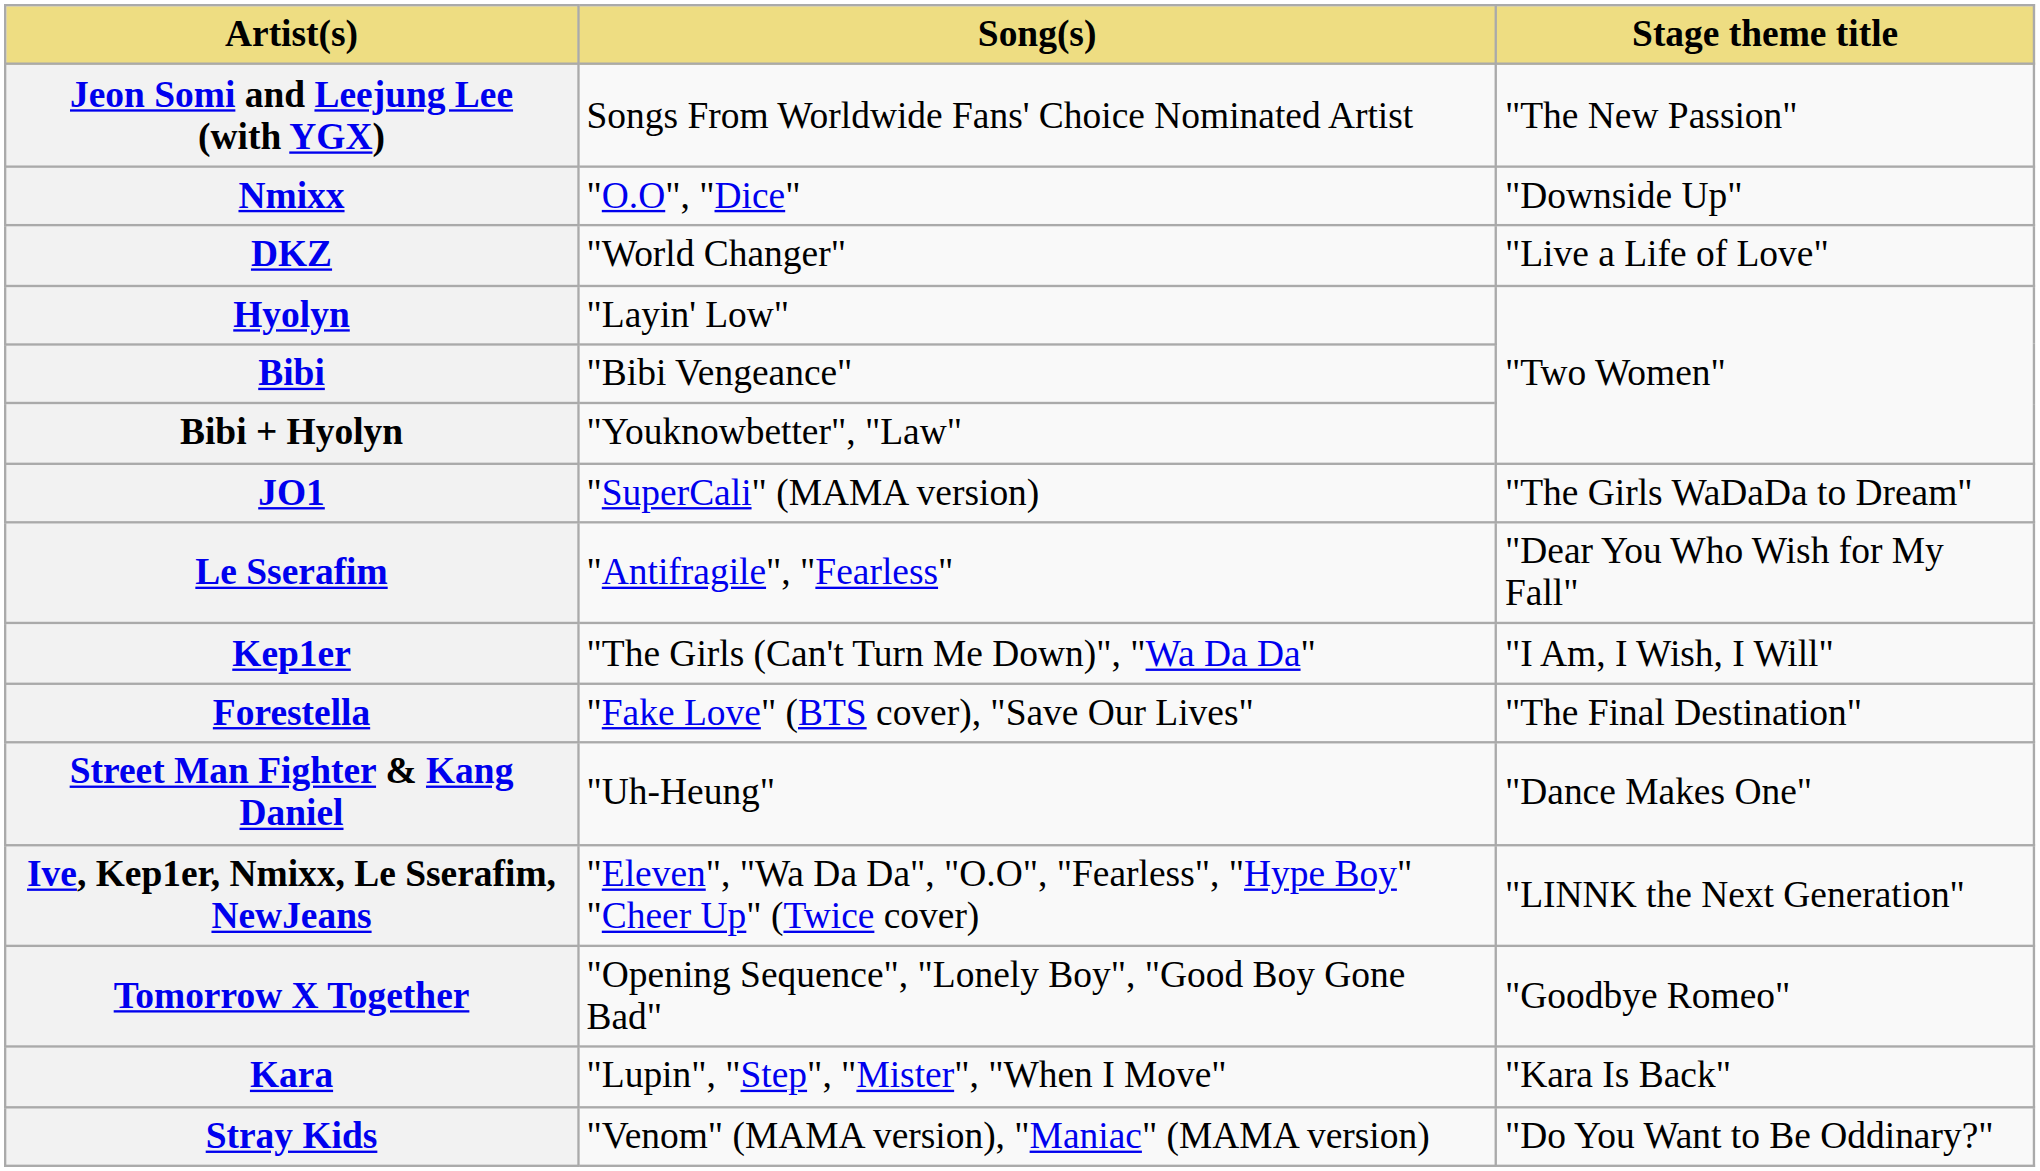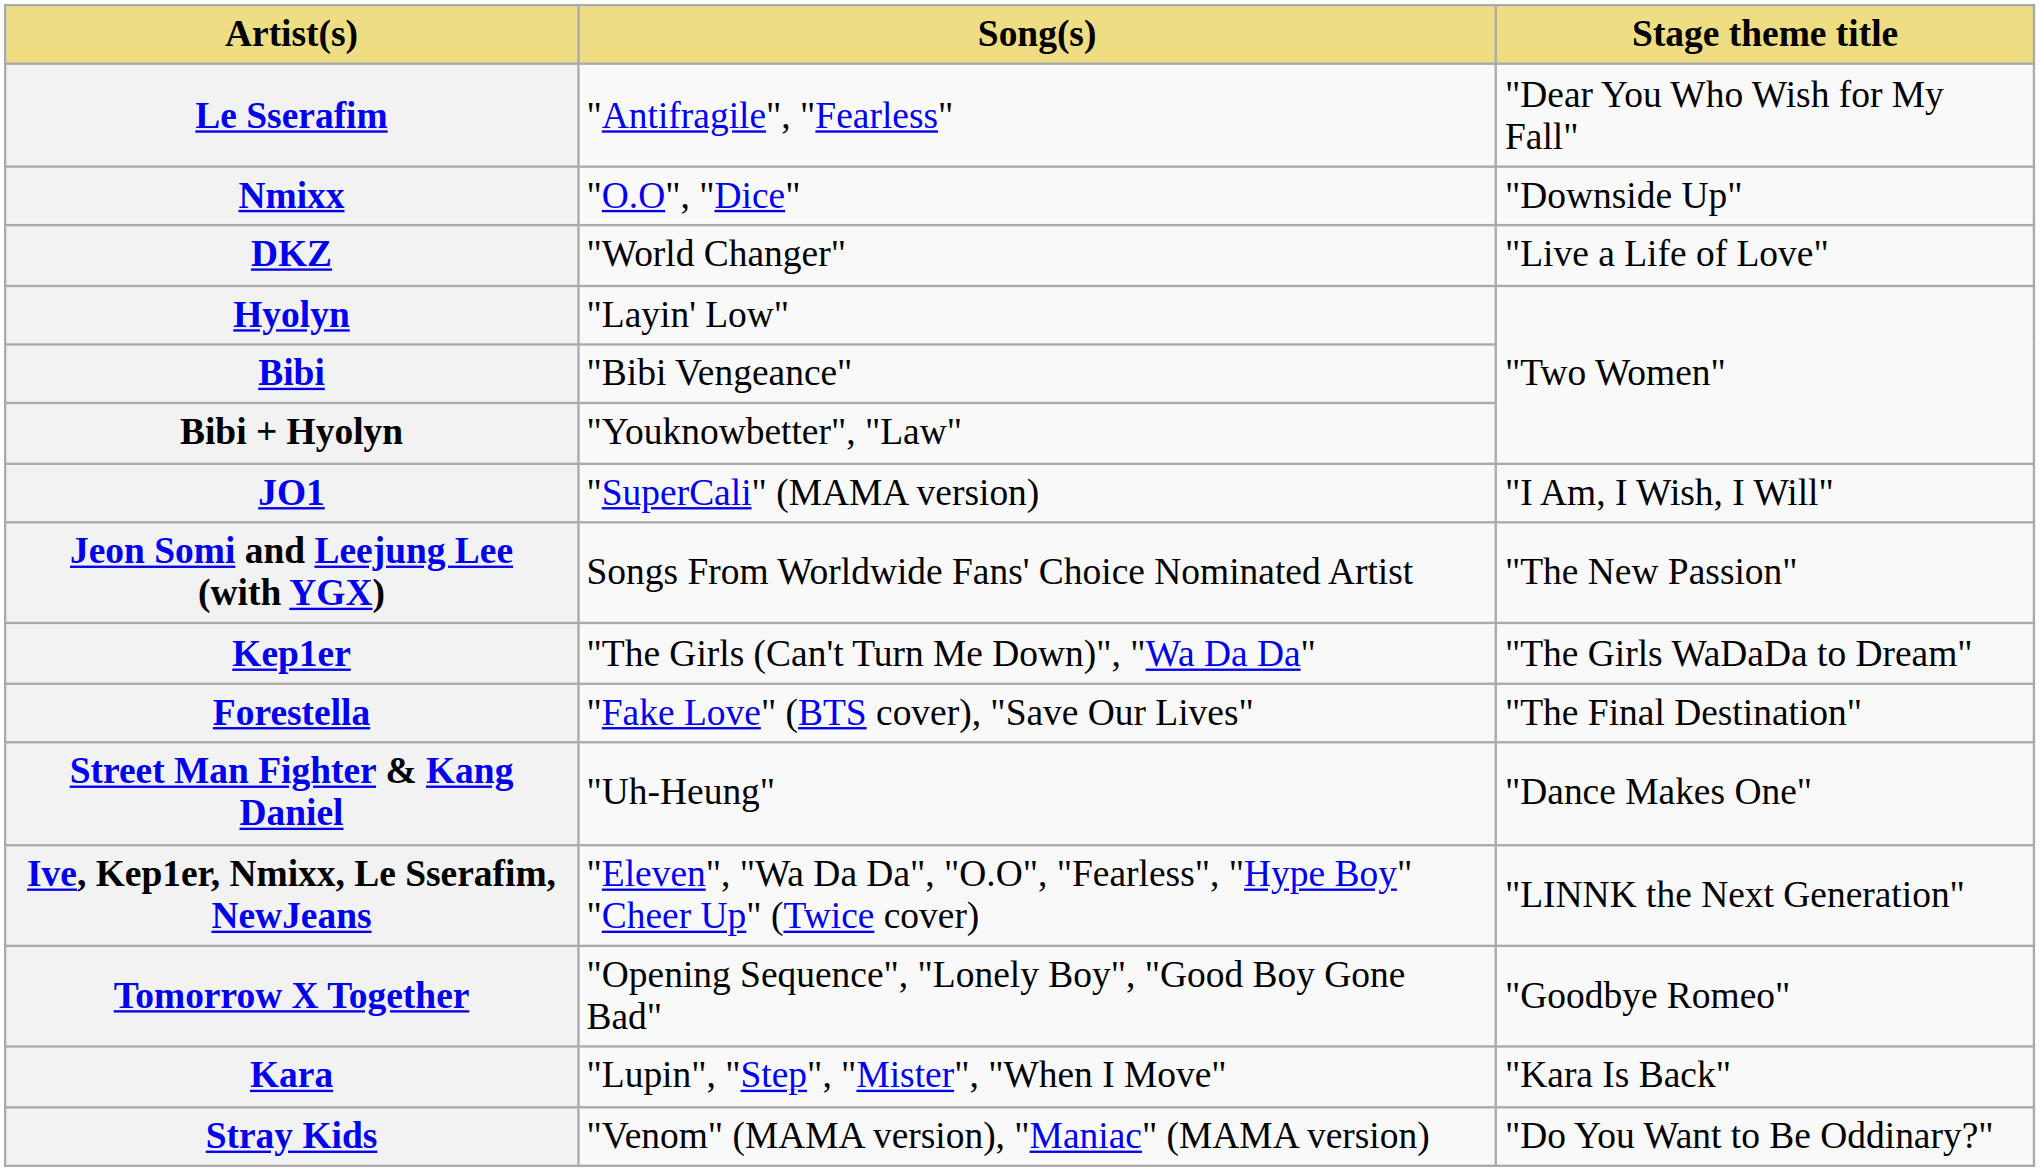rows swapped: (292, 114) <-> (292, 572)
(1739, 491) "The Girls WaDaDa to Dream" -> (1669, 491) "I Am, I Wish, I Will"
(1669, 652) "I Am, I Wish, I Will" -> (1739, 652) "The Girls WaDaDa to Dream"
